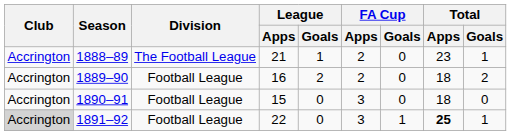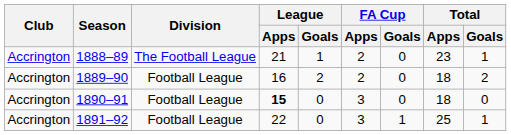(279, 99) normal -> (279, 99) bold
(39, 120) lightgrey background -> (39, 120) no background
(443, 120) bold -> (443, 120) normal
